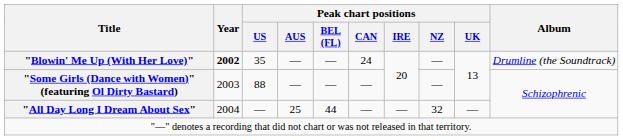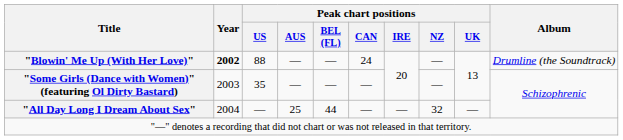(260, 60) 35 -> (260, 60) 88
(260, 84) 88 -> (260, 84) 35
